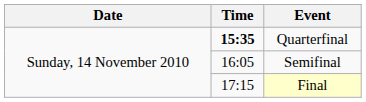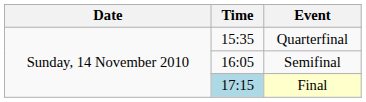(237, 39) bold -> (237, 39) normal
(237, 85) no background -> (237, 85) lightblue background
